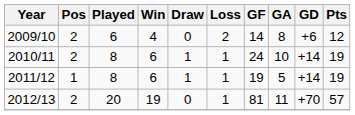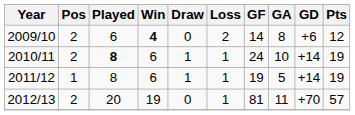(153, 36) normal -> (153, 36) bold
(113, 57) normal -> (113, 57) bold
